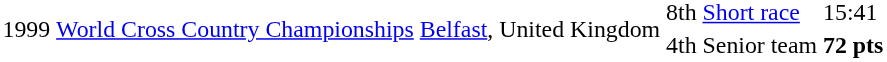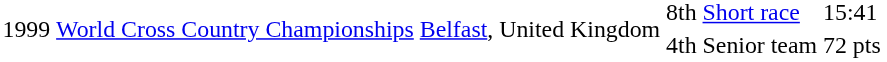(853, 45) bold -> (852, 45) normal
